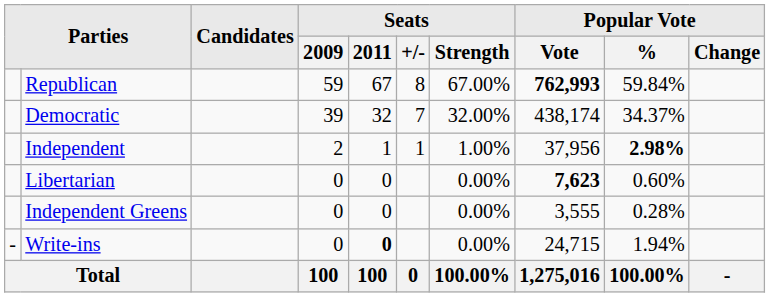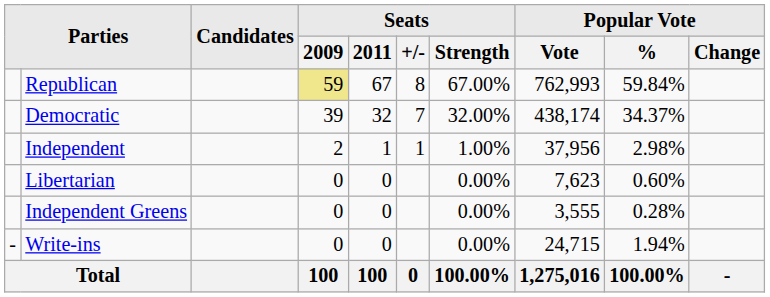(333, 84) no background -> (333, 84) khaki background
(567, 84) bold -> (567, 84) normal
(657, 148) bold -> (659, 148) normal
(577, 180) bold -> (577, 180) normal
(387, 244) bold -> (387, 244) normal
